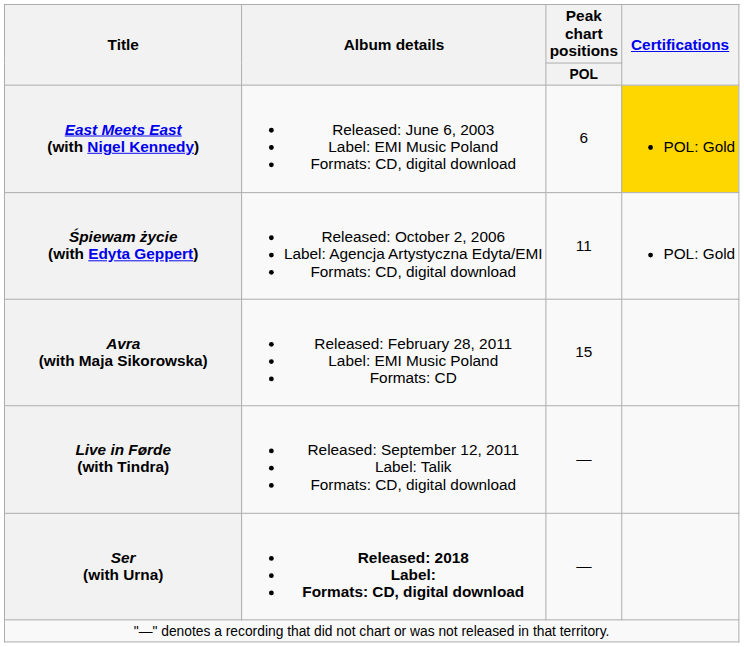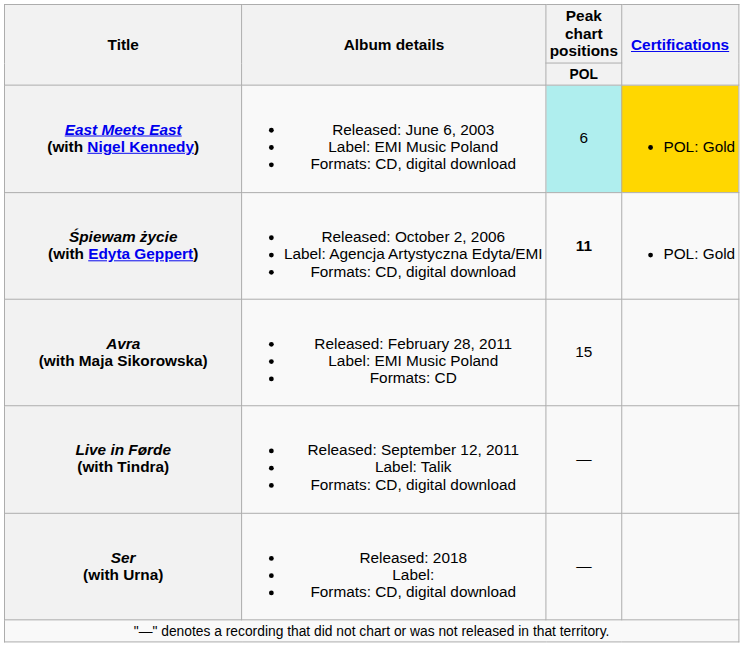(584, 138) no background -> (584, 138) paleturquoise background
(584, 245) normal -> (584, 245) bold
(394, 575) bold -> (394, 575) normal
